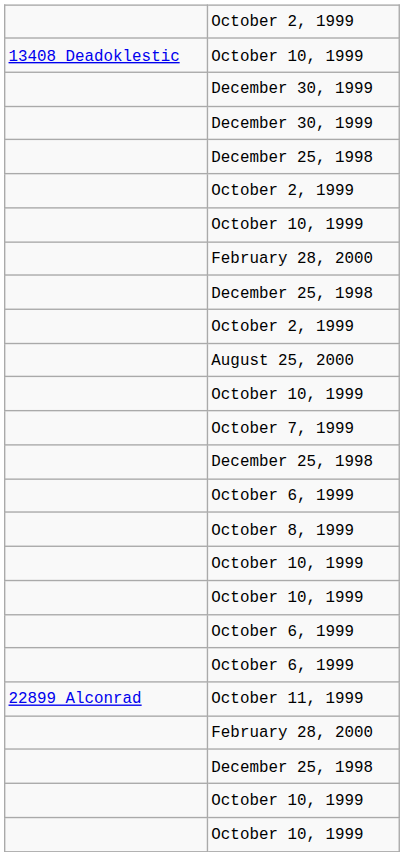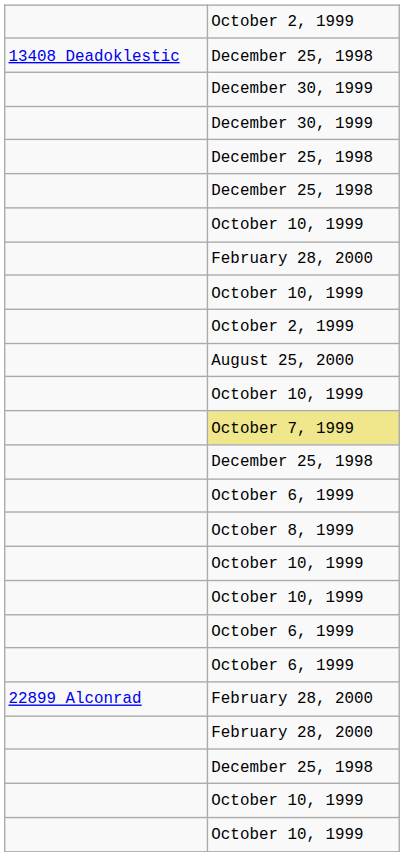(287, 55) October 10, 1999 -> (292, 55) December 25, 1998
(283, 191) October 2, 1999 -> (292, 191) December 25, 1998
(292, 292) December 25, 1998 -> (287, 292) October 10, 1999
(283, 428) no background -> (283, 428) khaki background
(287, 699) October 11, 1999 -> (292, 699) February 28, 2000
